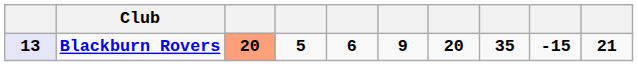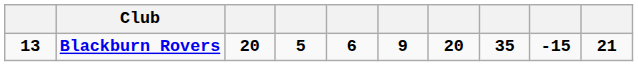(30, 47) lavender background -> (30, 47) no background
(250, 47) lightsalmon background -> (250, 47) no background
